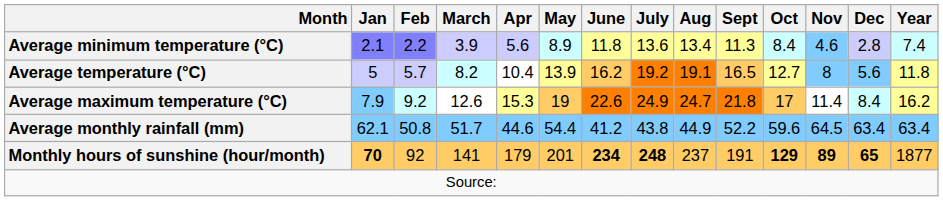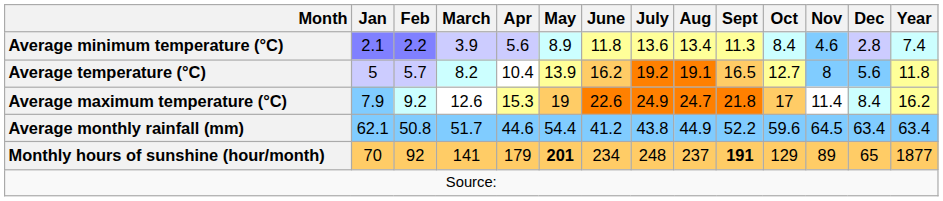(373, 155) bold -> (373, 155) normal
(560, 155) normal -> (560, 155) bold
(606, 155) bold -> (606, 155) normal
(652, 155) bold -> (652, 155) normal
(740, 155) normal -> (740, 155) bold
(784, 155) bold -> (784, 155) normal
(827, 155) bold -> (827, 155) normal
(869, 155) bold -> (869, 155) normal
